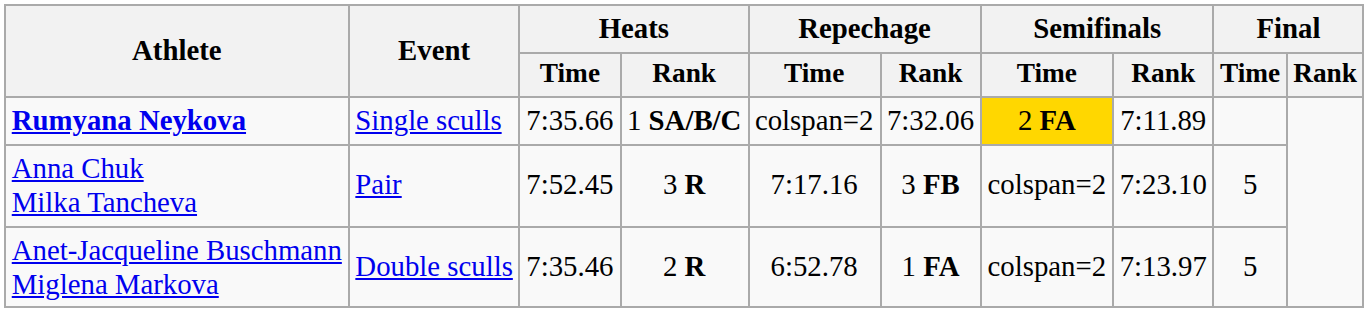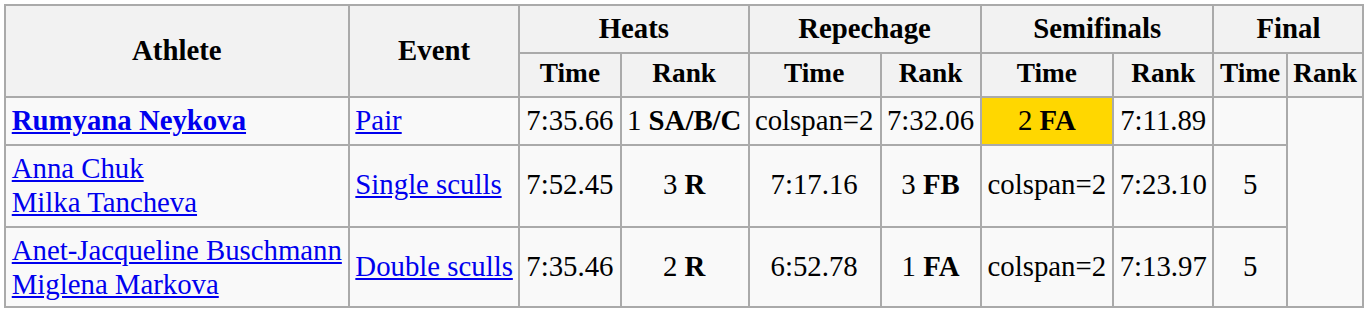(428, 121) Single sculls -> (379, 121) Pair
(379, 185) Pair -> (428, 185) Single sculls
